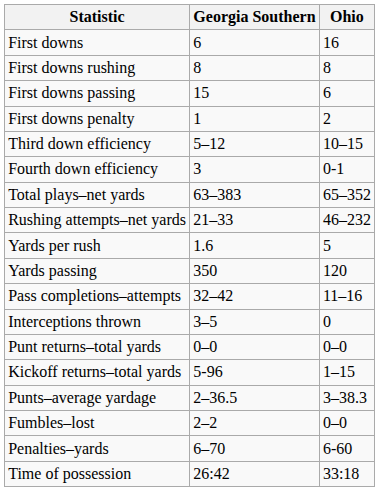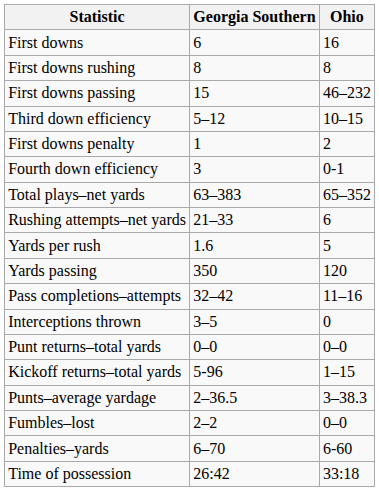(327, 93) 6 -> (347, 93) 46–232
rows swapped: (71, 118) <-> (80, 144)
(347, 220) 46–232 -> (327, 220) 6
